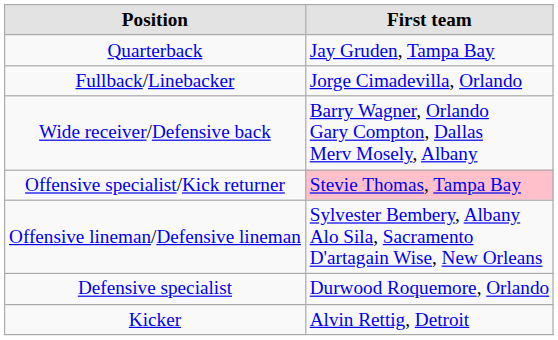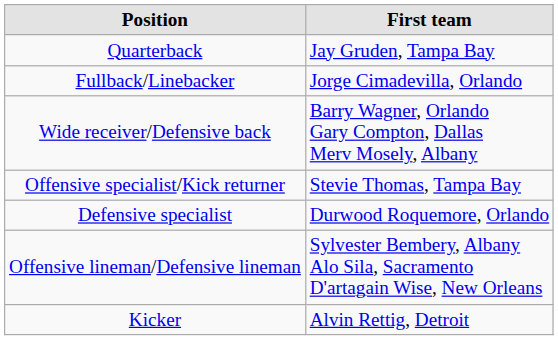(415, 184) pink background -> (415, 184) no background
rows swapped: (155, 236) <-> (155, 288)
